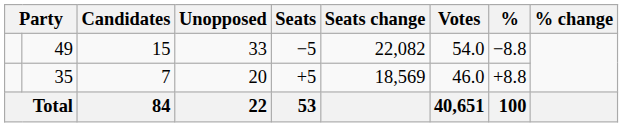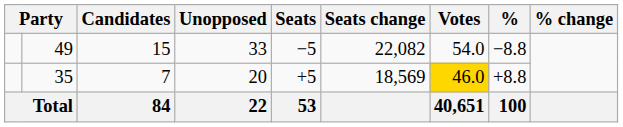(468, 77) no background -> (468, 77) gold background
